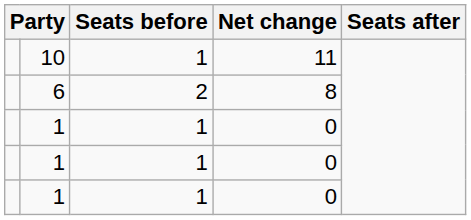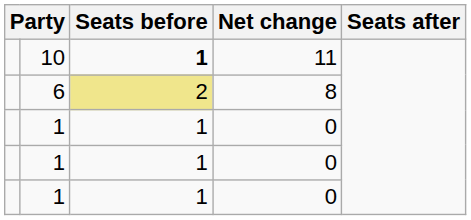(202, 57) normal -> (202, 57) bold
(202, 92) no background -> (202, 92) khaki background
